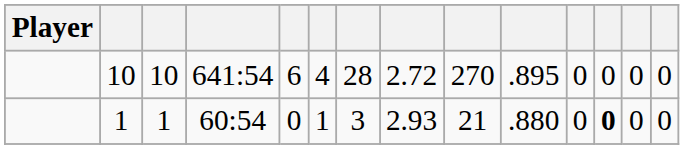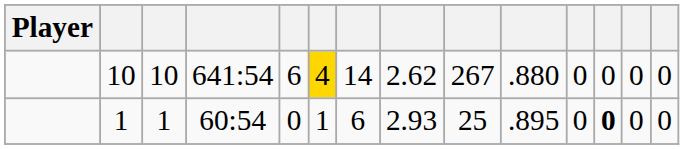(322, 74) no background -> (322, 74) gold background
(358, 74) 28 -> (358, 74) 14
(412, 74) 2.72 -> (412, 74) 2.62
(473, 74) 270 -> (473, 74) 267
(534, 74) .895 -> (534, 74) .880
(358, 120) 3 -> (358, 120) 6
(473, 120) 21 -> (473, 120) 25
(534, 120) .880 -> (534, 120) .895
